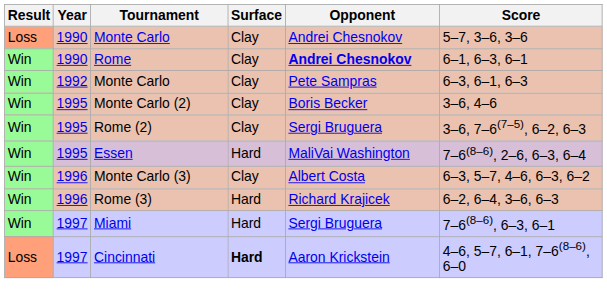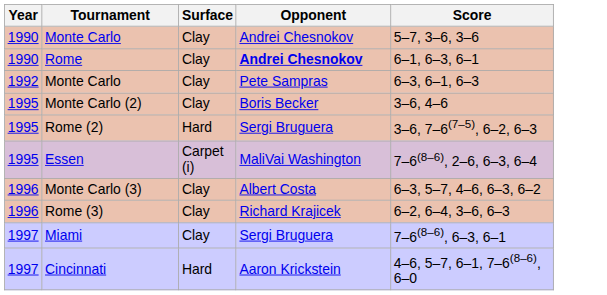- column: (29, 15)
(245, 127) Clay -> (197, 127) Hard
(246, 153) Hard -> (203, 159) Carpet (i)
(246, 199) Hard -> (196, 211) Clay
(246, 223) Hard -> (196, 235) Clay
(247, 257) bold -> (197, 269) normal
